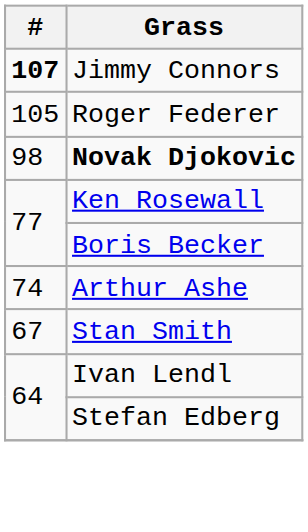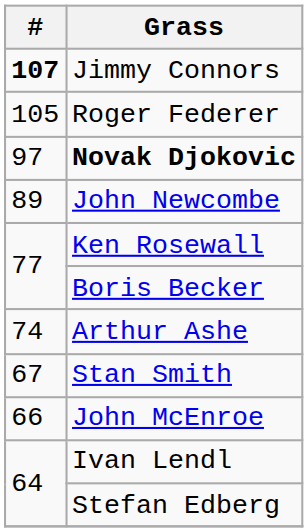(27, 158) 98 -> (27, 158) 97
+ row: (176, 201)
+ row: (168, 418)
